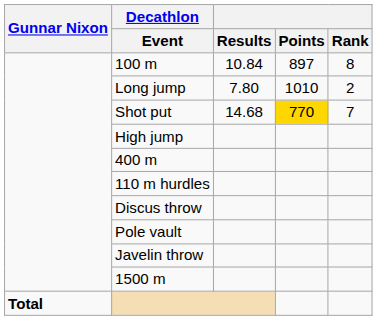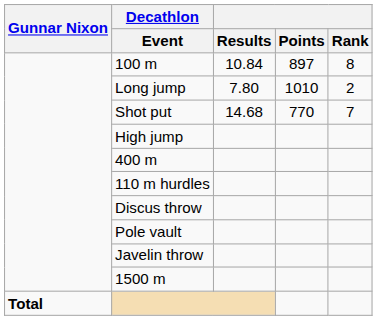(302, 112) gold background -> (302, 112) no background
